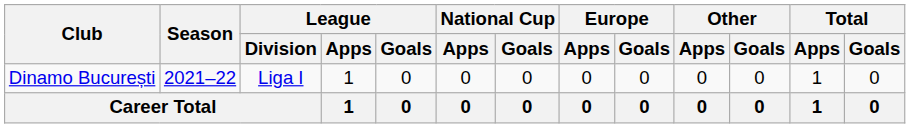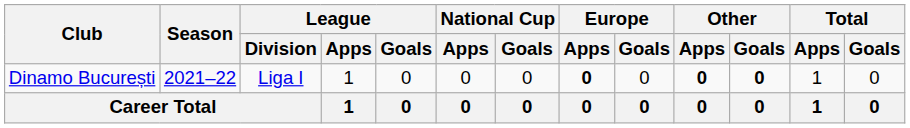(587, 78) normal -> (587, 78) bold
(702, 78) normal -> (702, 78) bold
(759, 78) normal -> (759, 78) bold
